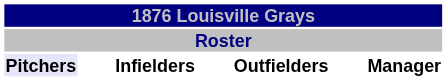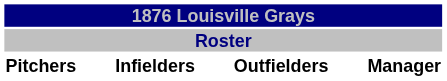(41, 65) lavender background -> (41, 65) no background
